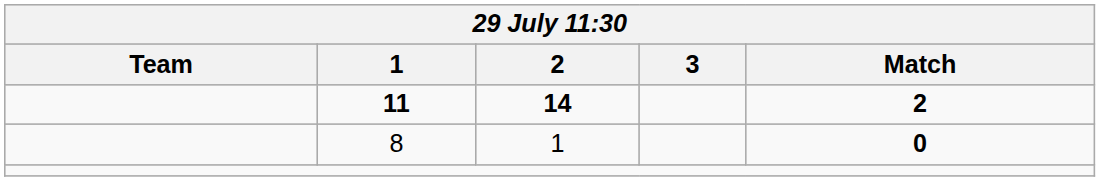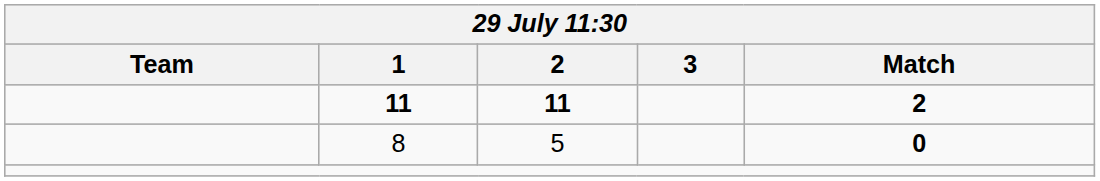(557, 104) 14 -> (558, 104) 11
(557, 143) 1 -> (558, 143) 5
